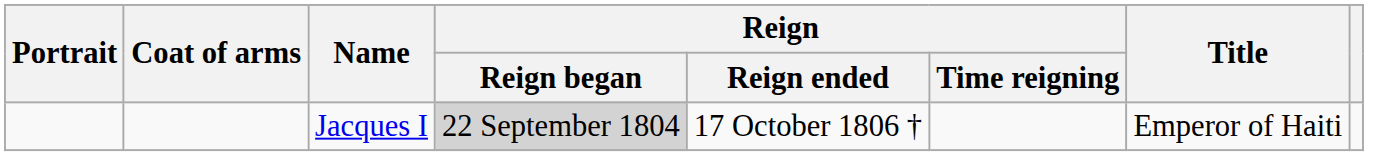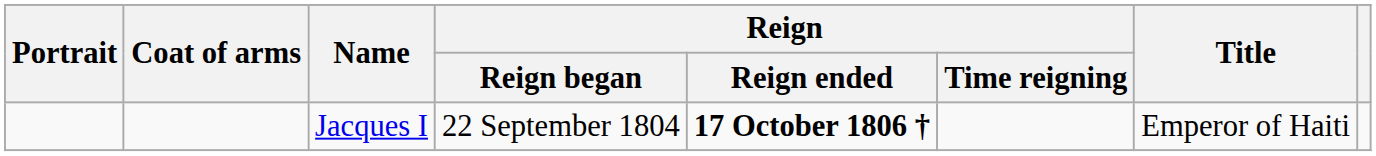(561, 125) lightgrey background -> (561, 125) no background
(808, 125) normal -> (812, 125) bold
